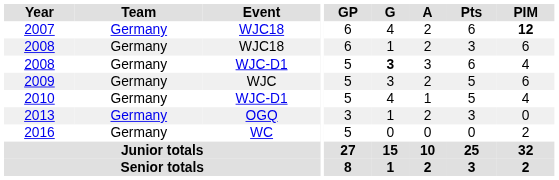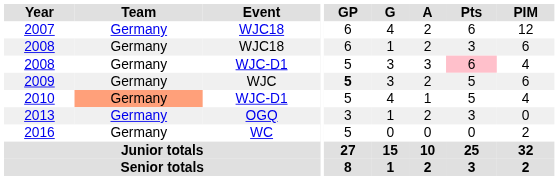(526, 29) bold -> (526, 29) normal
(390, 64) bold -> (390, 64) normal
(472, 64) no background -> (472, 64) pink background
(348, 81) normal -> (348, 81) bold
(139, 98) no background -> (139, 98) lightsalmon background
